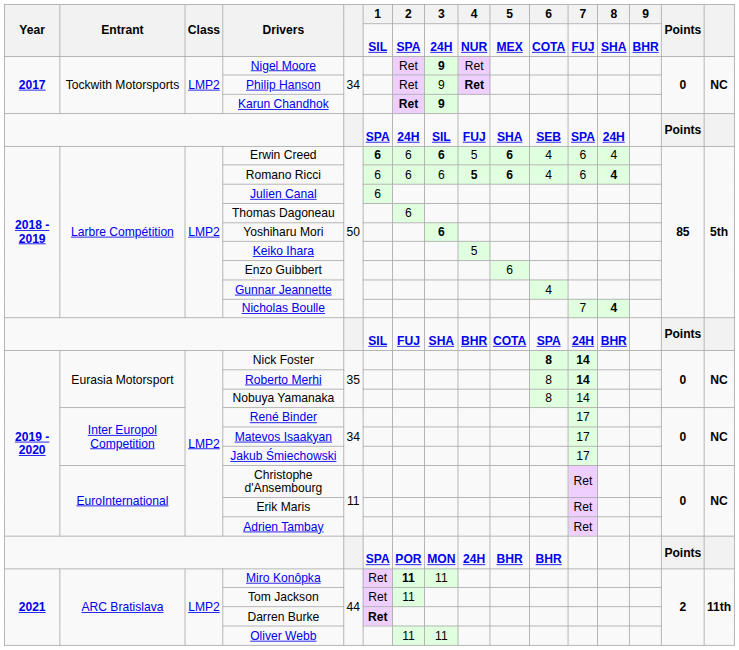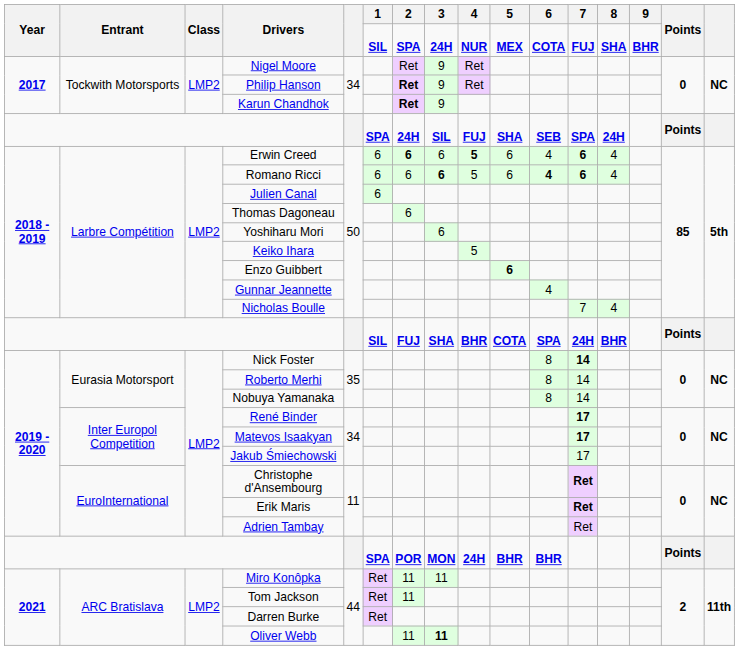(441, 66) bold -> (441, 66) normal
(408, 85) normal -> (408, 85) bold
(474, 85) bold -> (474, 85) normal
(441, 104) bold -> (441, 104) normal
(378, 156) bold -> (378, 156) normal
(408, 156) normal -> (408, 156) bold
(441, 156) bold -> (441, 156) normal
(474, 156) normal -> (474, 156) bold
(510, 156) bold -> (510, 156) normal
(583, 156) normal -> (583, 156) bold
(441, 175) normal -> (441, 175) bold
(474, 175) bold -> (474, 175) normal
(510, 175) bold -> (510, 175) normal
(549, 175) normal -> (549, 175) bold
(583, 175) normal -> (583, 175) bold
(614, 175) bold -> (614, 175) normal
(441, 232) bold -> (441, 232) normal
(510, 271) normal -> (510, 271) bold
(614, 309) bold -> (614, 309) normal
(549, 360) bold -> (549, 360) normal
(583, 380) bold -> (583, 380) normal
(583, 418) normal -> (583, 418) bold
(583, 437) normal -> (583, 437) bold
(583, 482) normal -> (583, 482) bold
(583, 508) normal -> (583, 508) bold
(408, 578) bold -> (408, 578) normal
(378, 617) bold -> (378, 617) normal
(441, 636) normal -> (441, 636) bold
